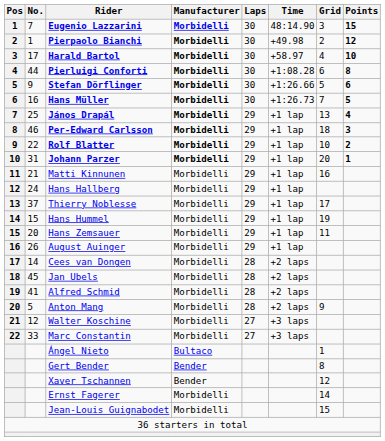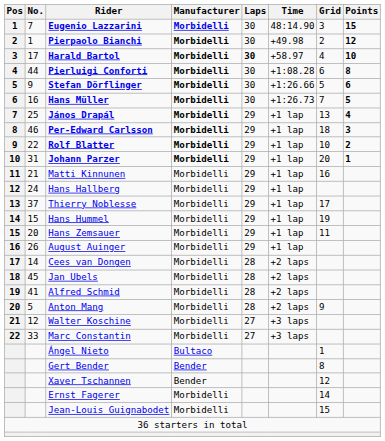(250, 56) normal -> (250, 56) bold
